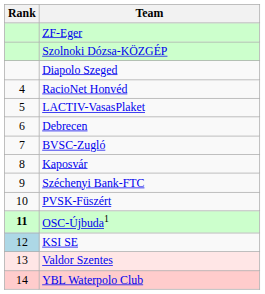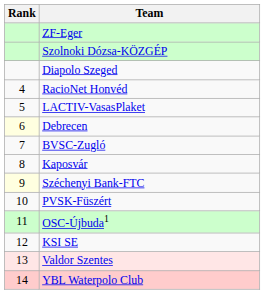(22, 126) no background -> (22, 126) lightyellow background
(22, 182) no background -> (22, 182) lightyellow background
(22, 222) bold -> (22, 222) normal
(22, 242) lightblue background -> (22, 242) no background
